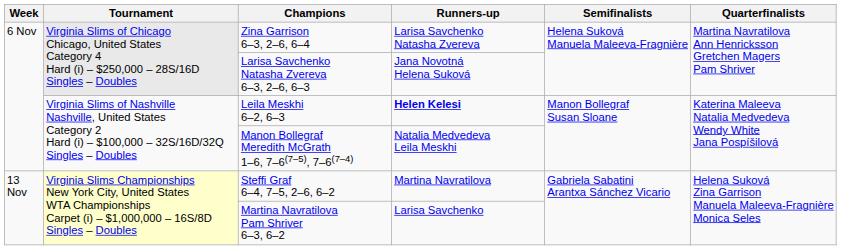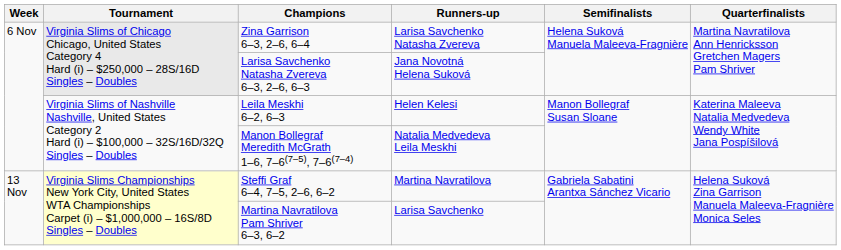(428, 105) bold -> (426, 105) normal
